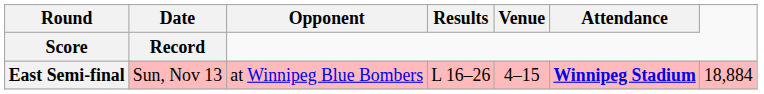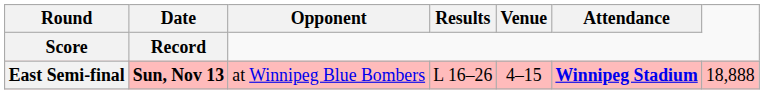(177, 74) normal -> (178, 74) bold
(728, 74) 18,884 -> (730, 74) 18,888
